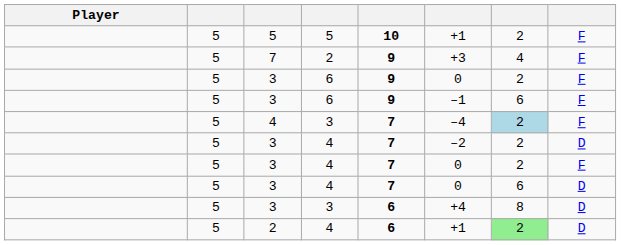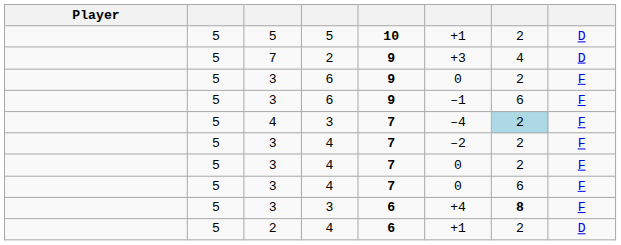(582, 37) F -> (582, 37) D
(582, 58) F -> (582, 58) D
(582, 144) D -> (582, 144) F
(582, 186) D -> (582, 186) F
(520, 208) normal -> (520, 208) bold
(582, 208) D -> (582, 208) F
(520, 229) lightgreen background -> (520, 229) no background
